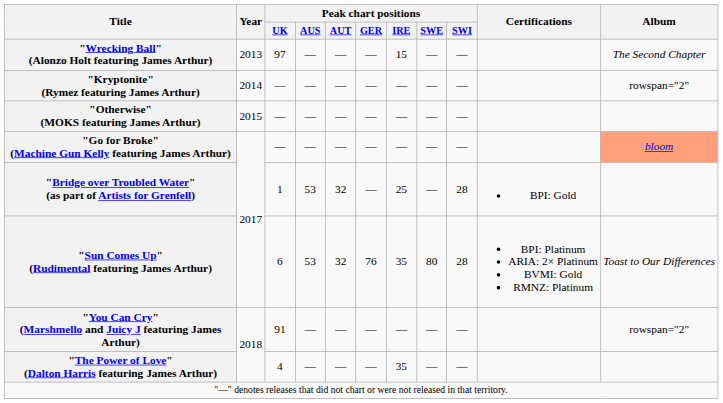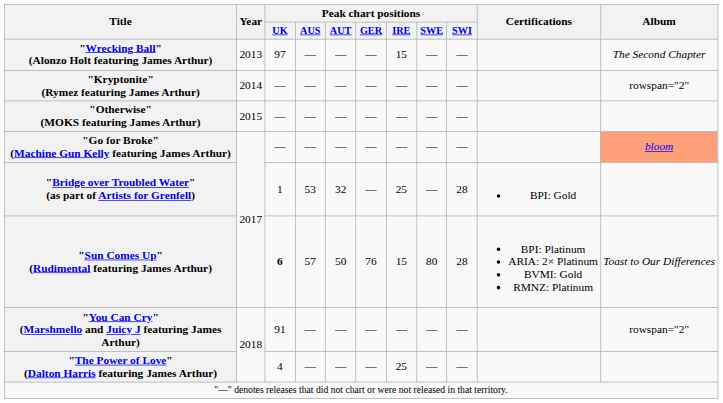(280, 262) normal -> (280, 262) bold
(310, 262) 53 -> (310, 262) 57
(341, 262) 32 -> (341, 262) 50
(401, 262) 35 -> (401, 262) 15
(401, 366) 35 -> (401, 366) 25
